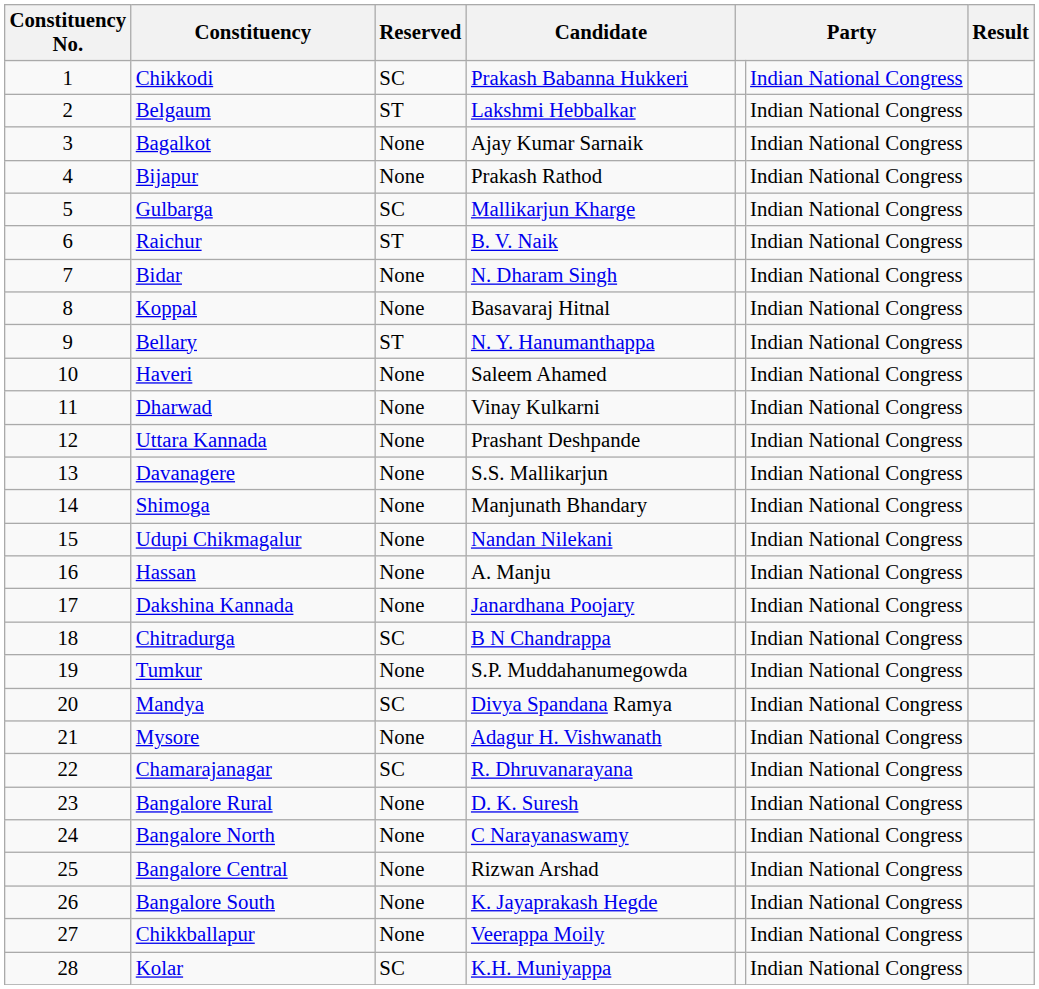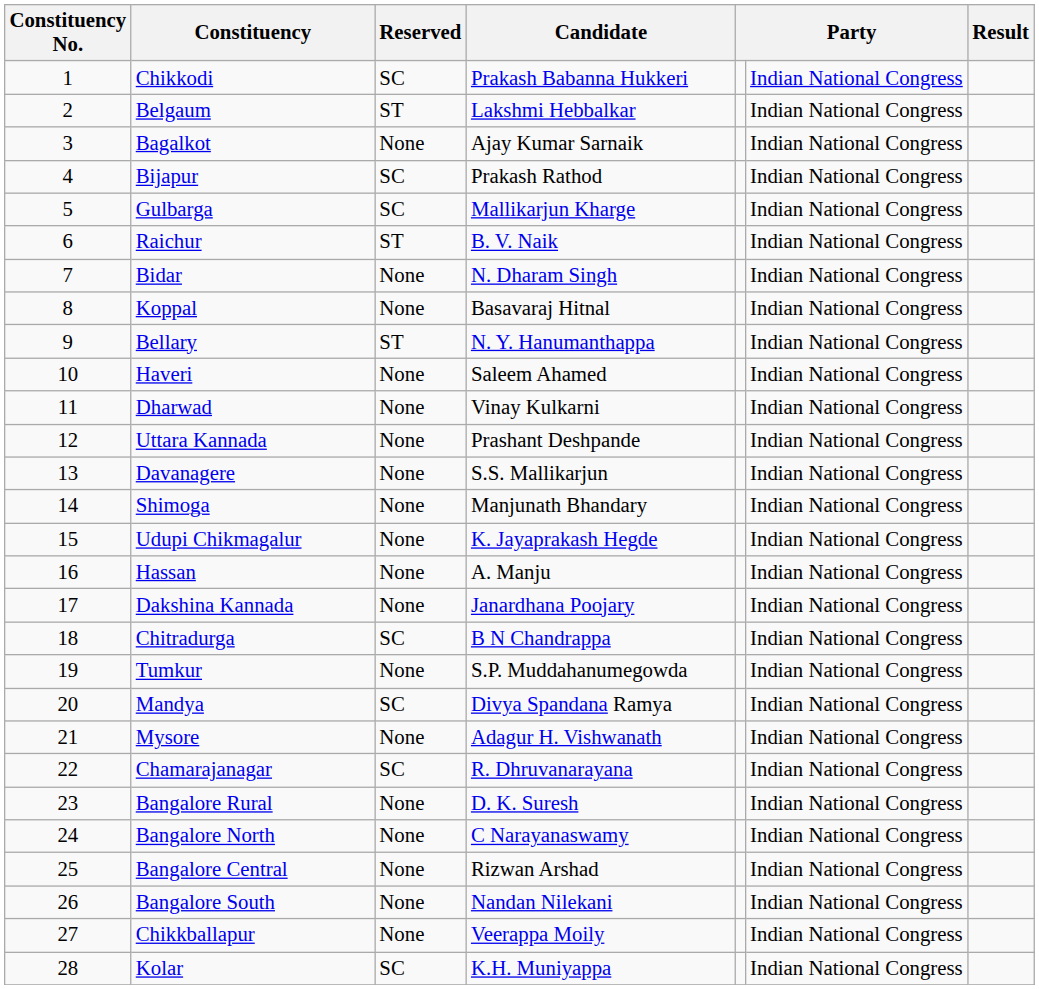(402, 176) None -> (392, 176) SC
(542, 539) Nandan Nilekani -> (564, 539) K. Jayaprakash Hegde
(564, 902) K. Jayaprakash Hegde -> (542, 902) Nandan Nilekani
